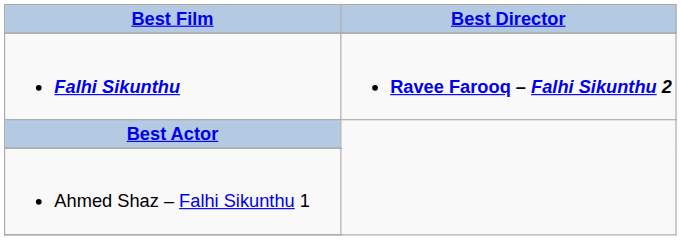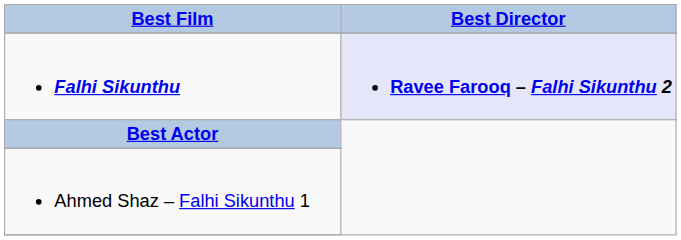(508, 87) no background -> (508, 87) lavender background
